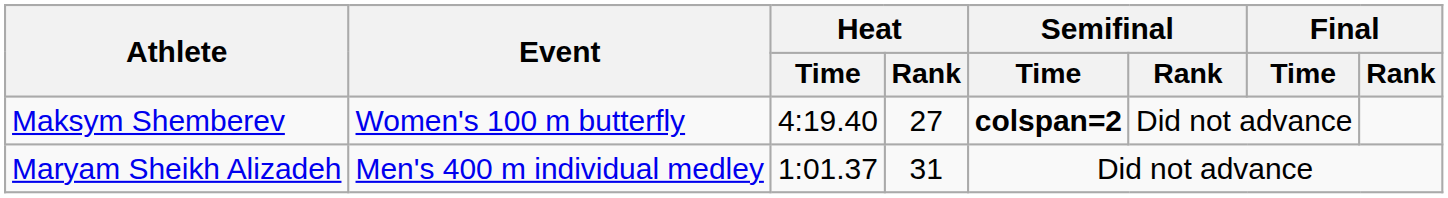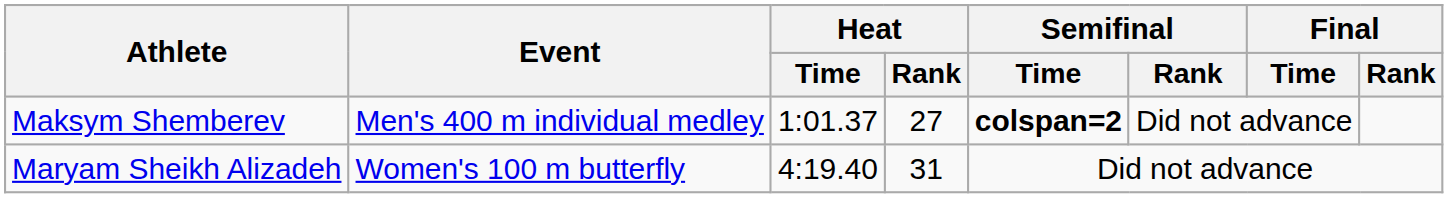(520, 121) Women's 100 m butterfly -> (560, 121) Men's 400 m individual medley
(828, 121) 4:19.40 -> (828, 121) 1:01.37
(560, 168) Men's 400 m individual medley -> (520, 168) Women's 100 m butterfly
(828, 168) 1:01.37 -> (828, 168) 4:19.40
